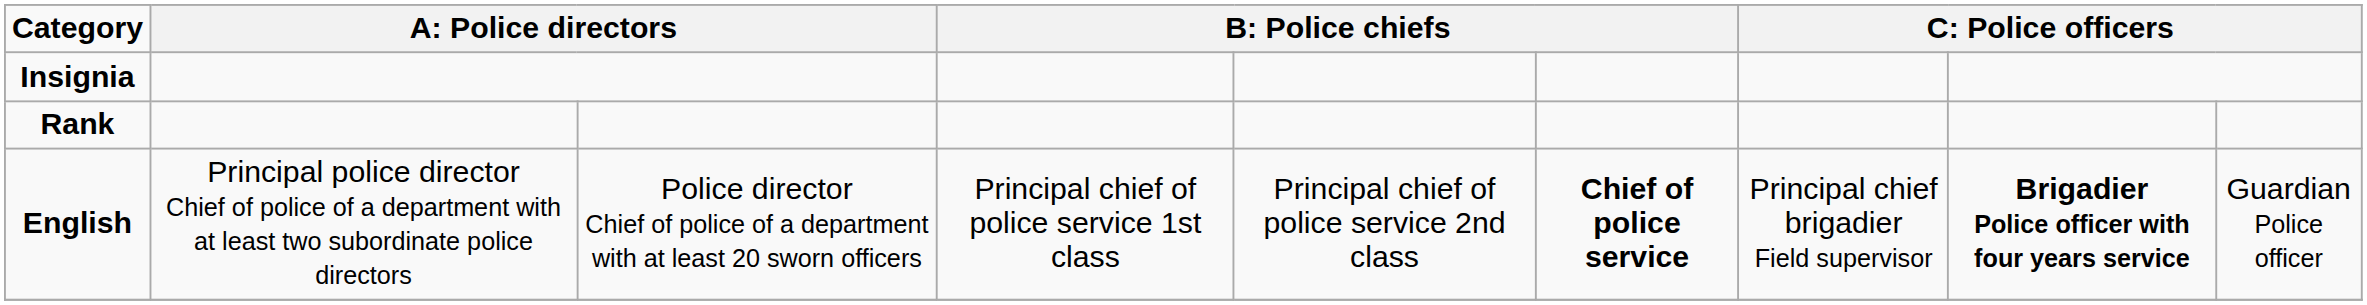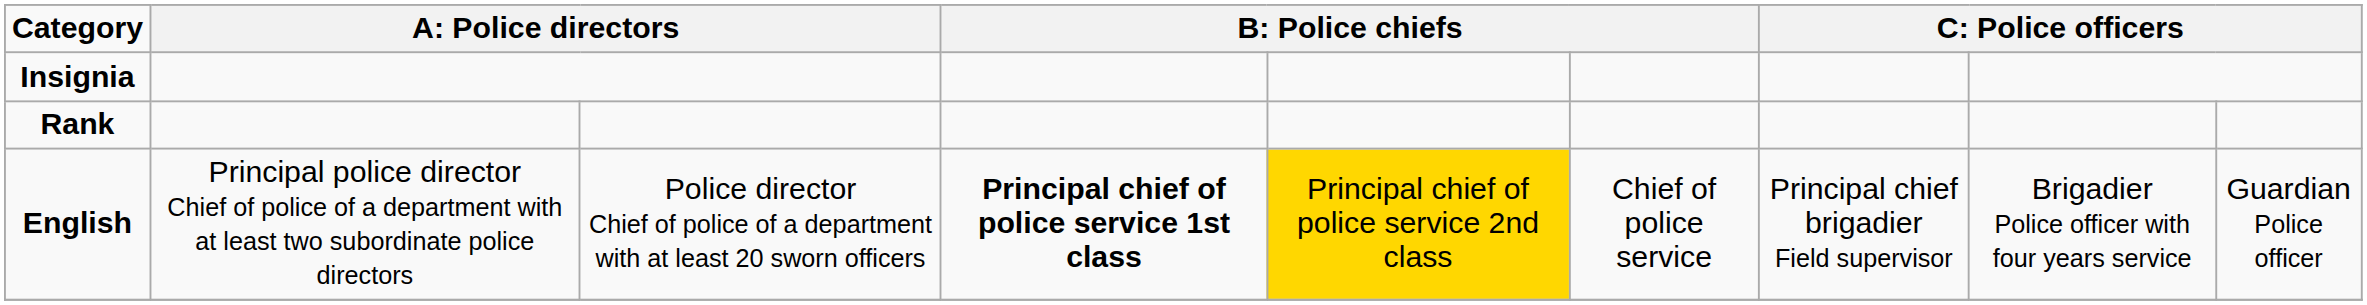(1085, 223) normal -> (1104, 223) bold
(1385, 223) no background -> (1418, 223) gold background
(1637, 223) bold -> (1664, 223) normal
(2082, 223) bold -> (2092, 223) normal
